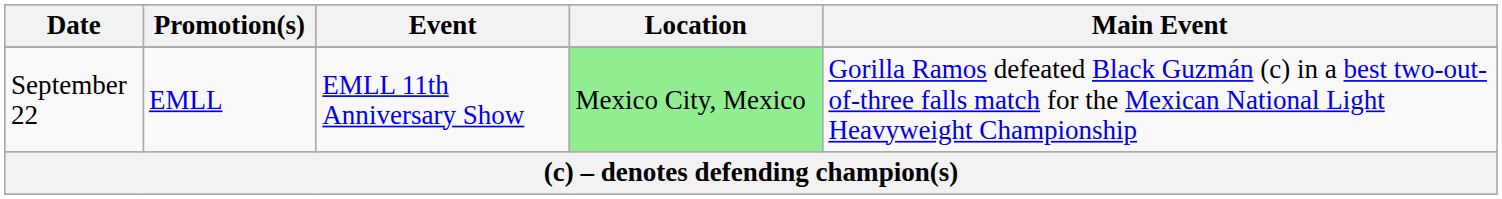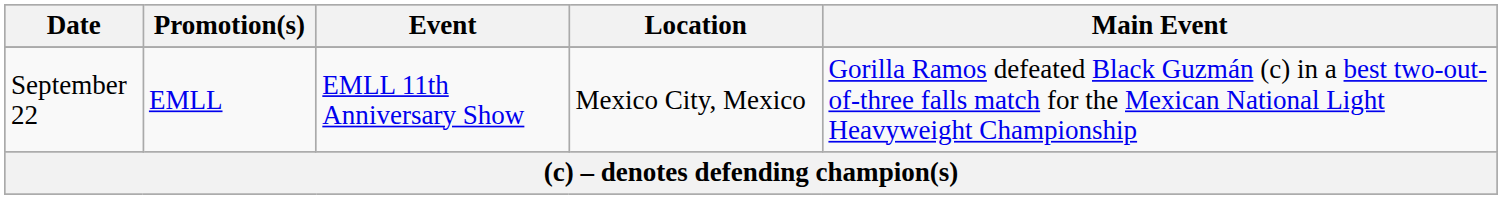(691, 99) lightgreen background -> (691, 99) no background
